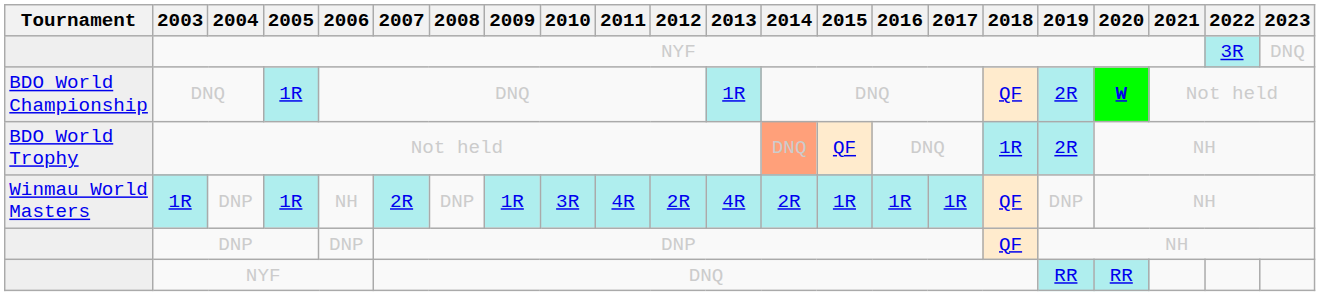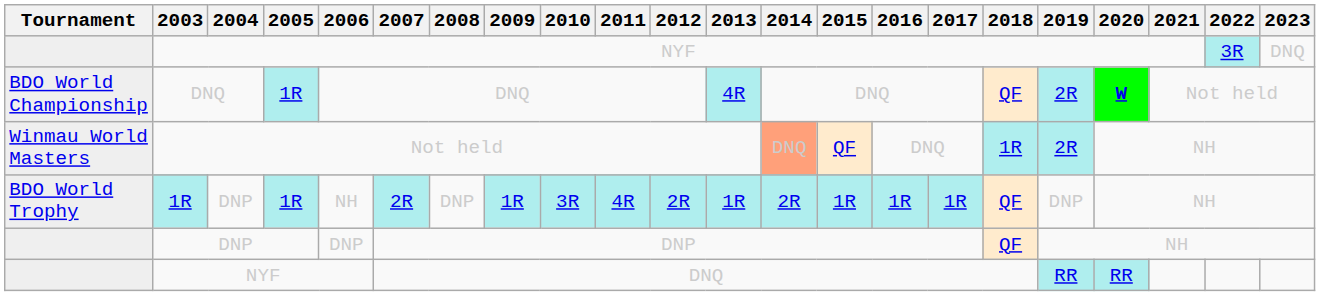(734, 94) 1R -> (734, 94) 4R
(61, 148) BDO World Trophy -> (79, 148) Winmau World Masters
(79, 201) Winmau World Masters -> (61, 201) BDO World Trophy
(734, 201) 4R -> (734, 201) 1R
